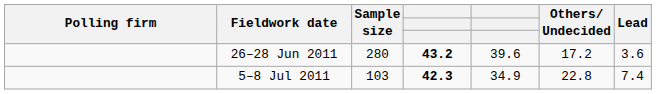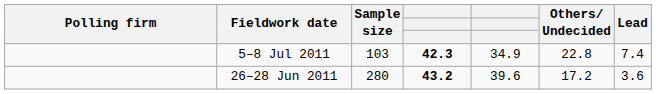rows swapped: (284, 78) <-> (284, 55)
